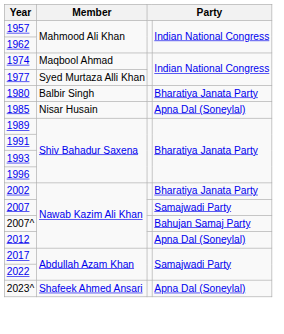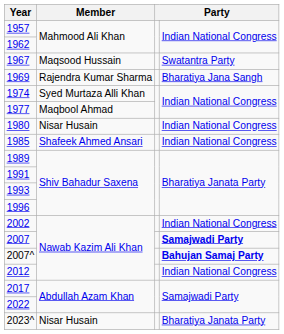+ row: (18, 61)
+ row: (18, 77)
(76, 61) Maqbool Ahmad -> (92, 93) Syed Murtaza Alli Khan
(92, 77) Syed Murtaza Alli Khan -> (76, 110) Maqbool Ahmad
(67, 93) Balbir Singh -> (68, 126) Nisar Husain
(206, 93) Bharatiya Janata Party -> (219, 126) Indian National Congress
(68, 110) Nisar Husain -> (91, 142) Shafeek Ahmed Ansari
(200, 110) Apna Dal (Soneylal) -> (219, 142) Indian National Congress
(206, 191) Bharatiya Janata Party -> (219, 223) Indian National Congress
(193, 207) normal -> (202, 239) bold
(202, 223) normal -> (213, 256) bold
(200, 239) Apna Dal (Soneylal) -> (219, 272) Indian National Congress
(91, 288) Shafeek Ahmed Ansari -> (68, 321) Nisar Husain
(200, 288) Apna Dal (Soneylal) -> (213, 321) Bharatiya Janata Party
